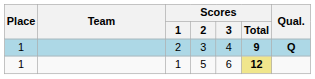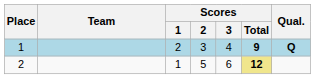(21, 64) 1 -> (21, 64) 2
